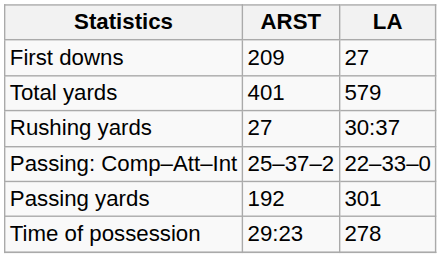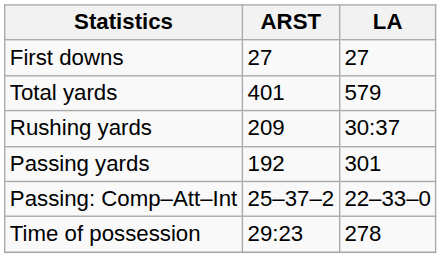(266, 57) 209 -> (260, 57) 27
(260, 128) 27 -> (266, 128) 209
rows swapped: (80, 198) <-> (124, 163)
